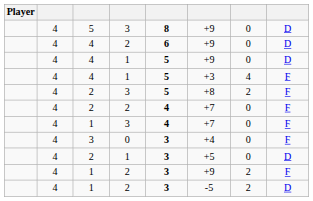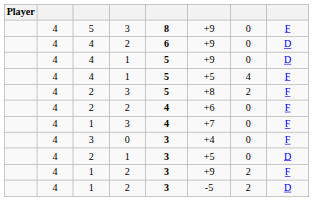(288, 28) D -> (288, 28) F
(209, 76) +3 -> (209, 76) +5
(209, 108) +7 -> (209, 108) +6
